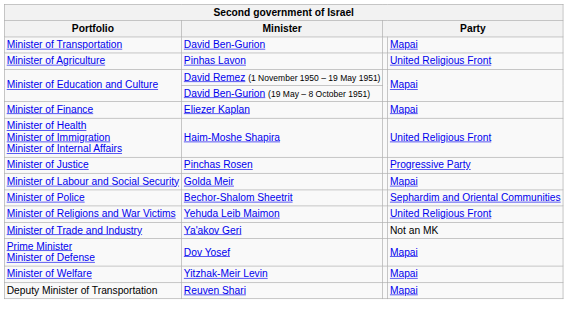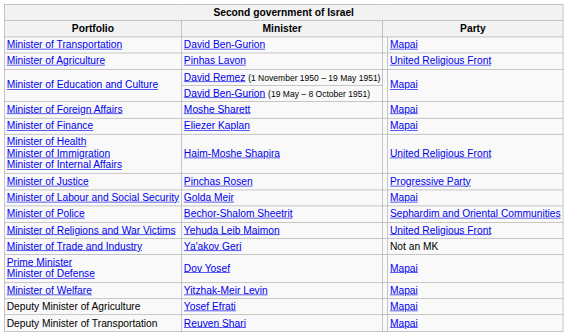+ row: (217, 110)
+ row: (210, 307)
